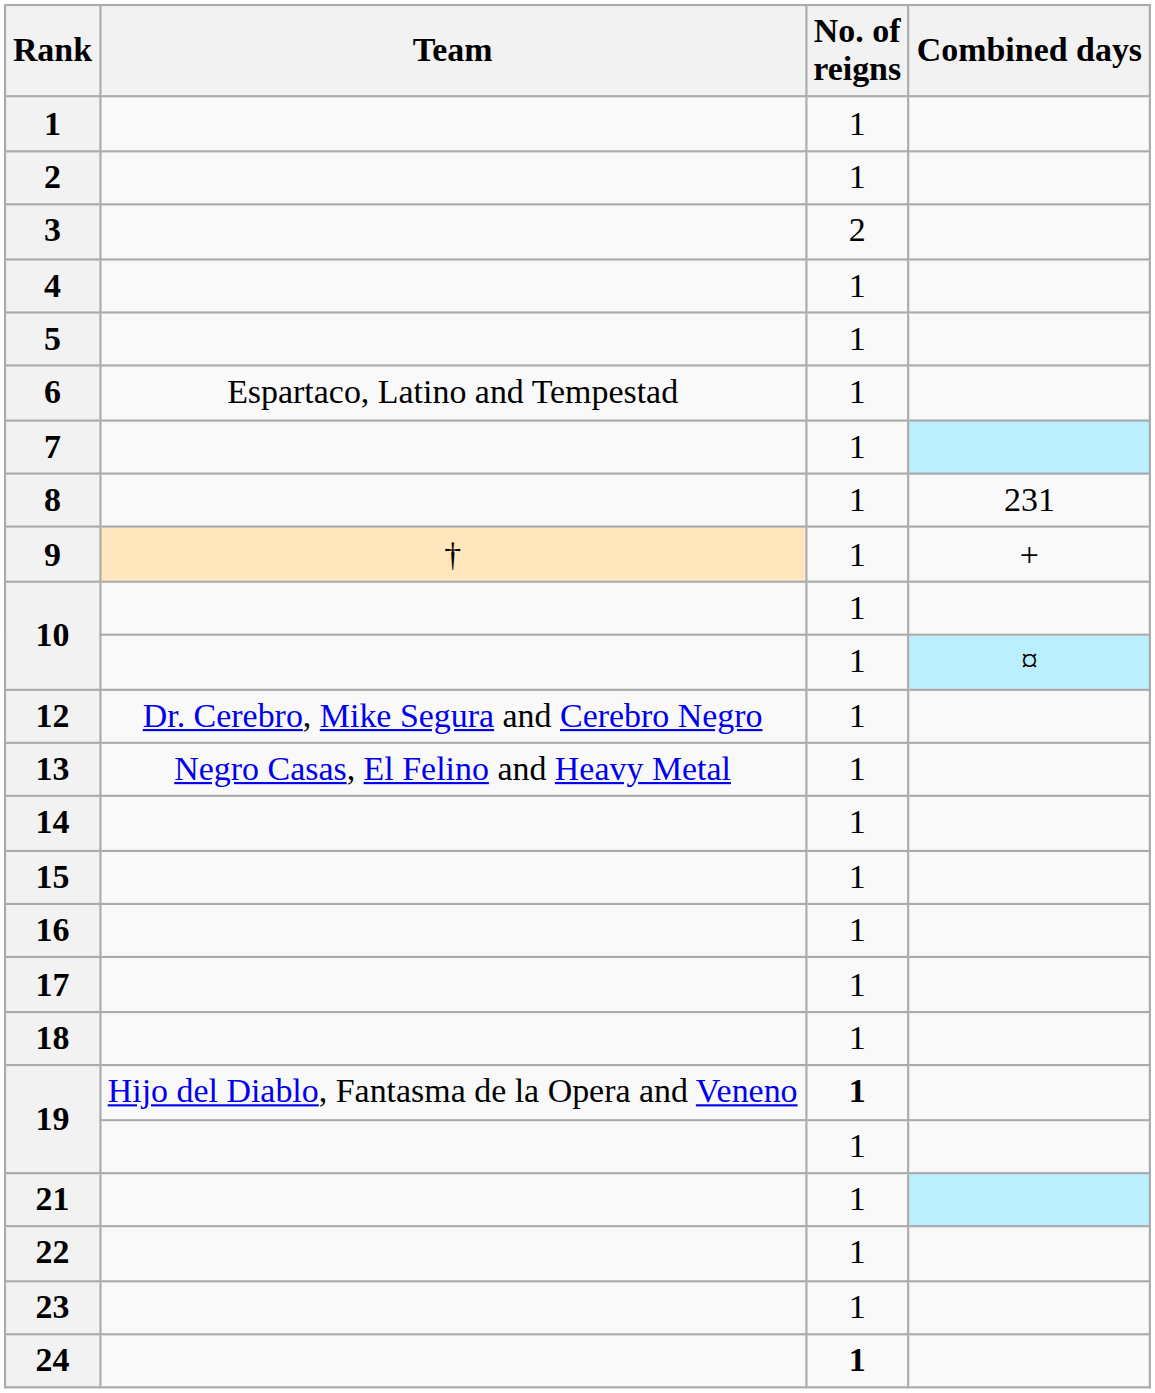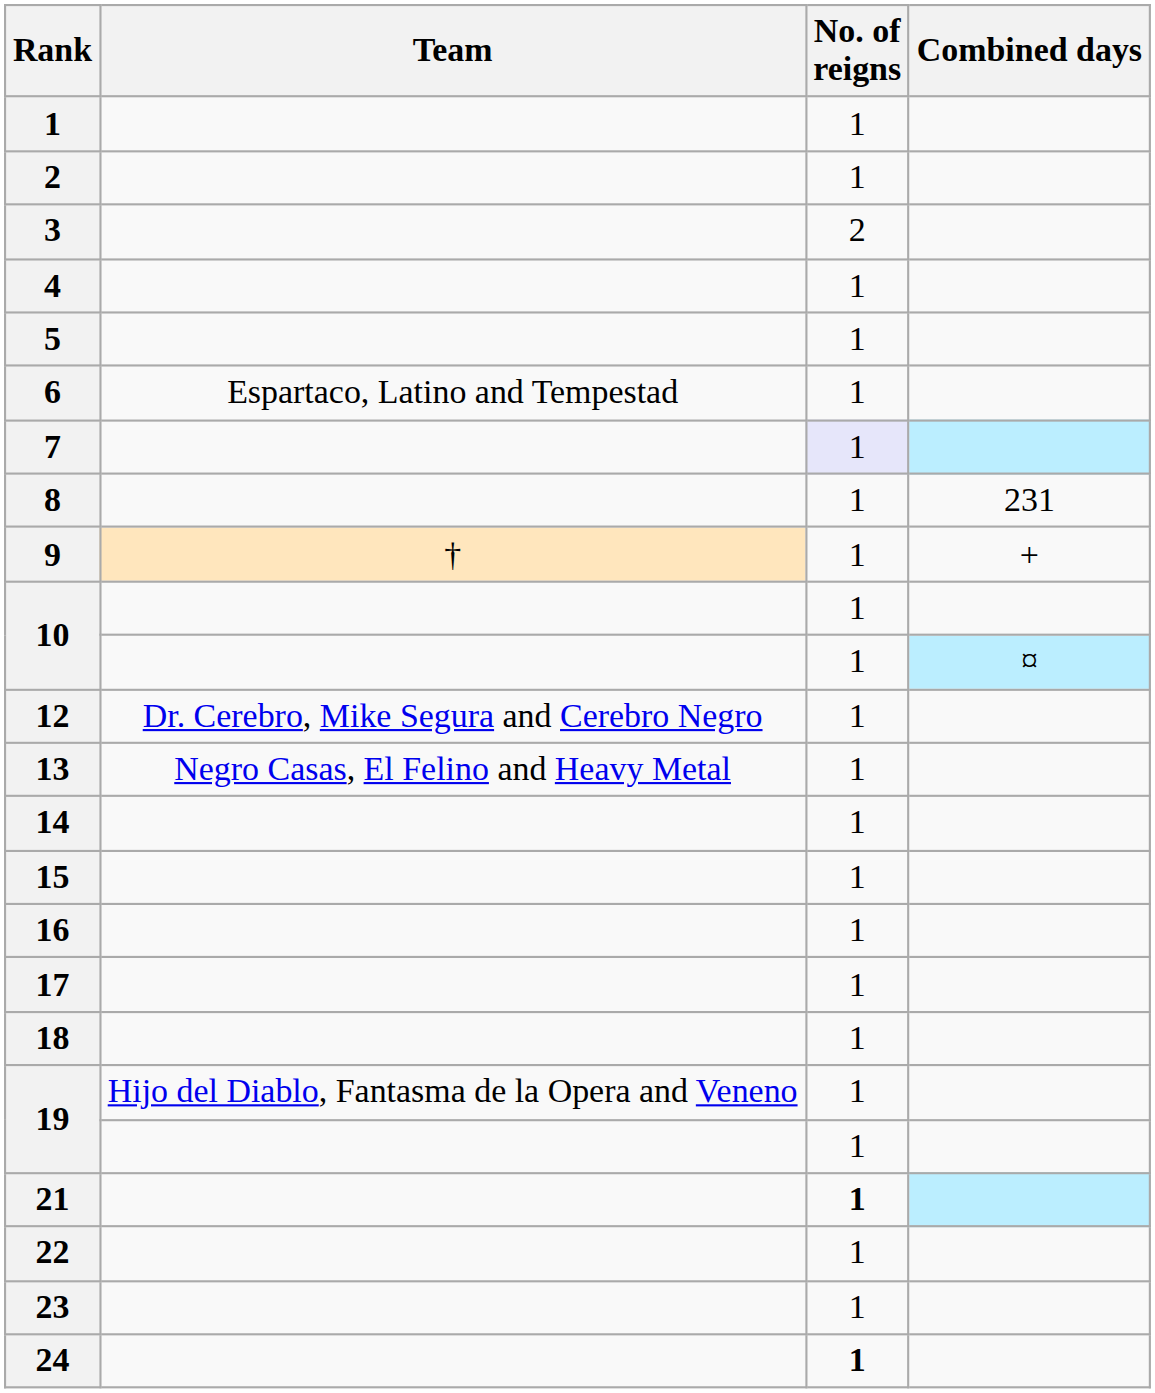(857, 446) no background -> (857, 446) lavender background
(857, 1091) bold -> (857, 1091) normal
(857, 1199) normal -> (857, 1199) bold
